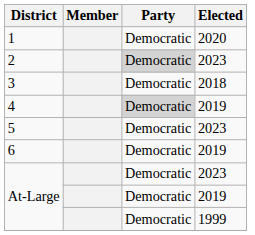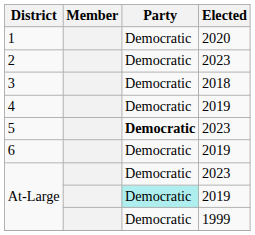(158, 60) lightgrey background -> (158, 60) no background
(158, 106) lightgrey background -> (158, 106) no background
(158, 128) normal -> (160, 128) bold
(158, 196) no background -> (158, 196) paleturquoise background
